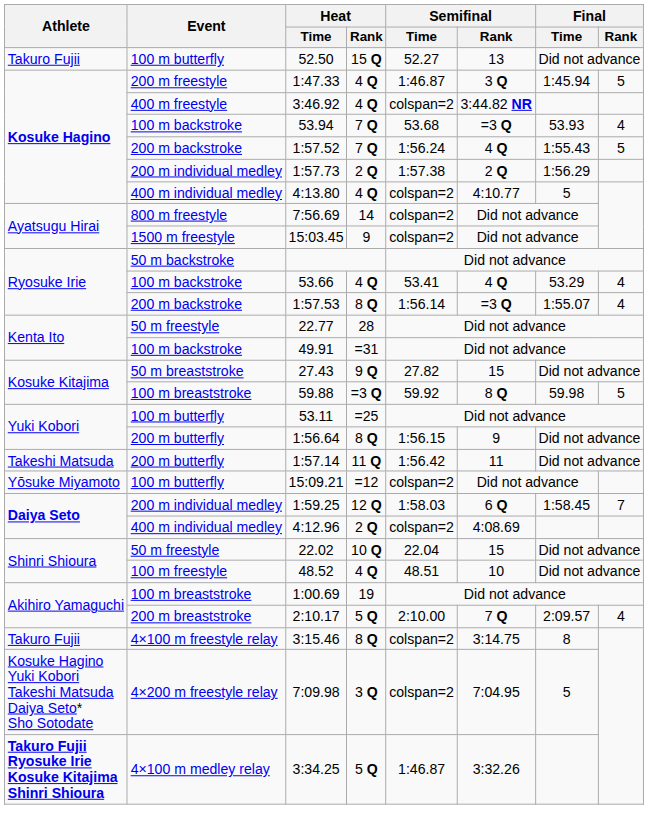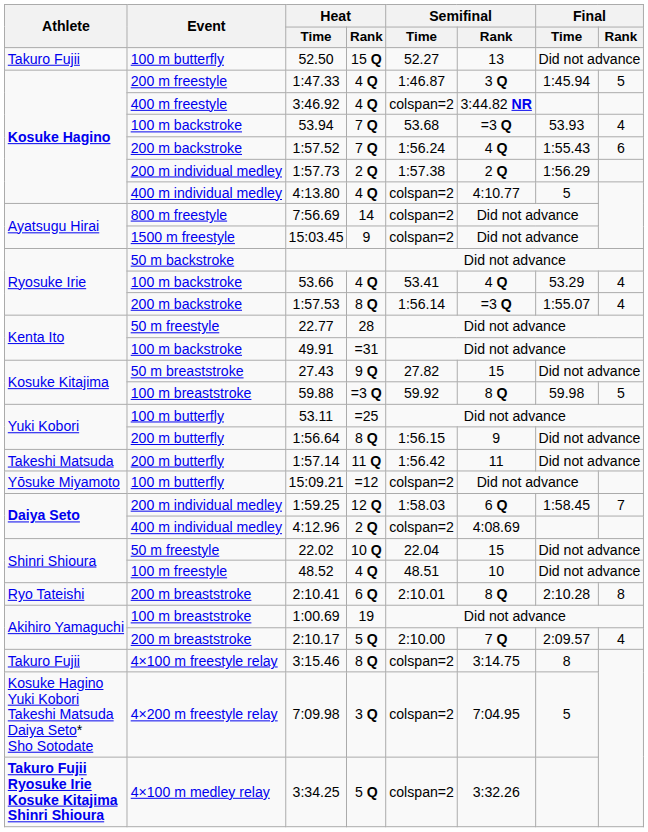(621, 149) 5 -> (621, 149) 6
+ row: (316, 594)
(422, 770) 1:46.87 -> (422, 792) colspan=2
